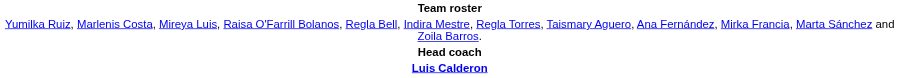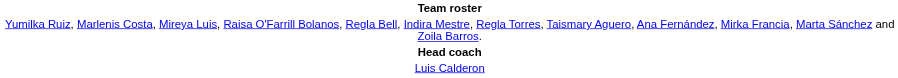(450, 68) bold -> (450, 68) normal
